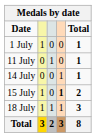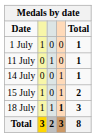(61, 92) bold -> (61, 92) normal
(61, 108) normal -> (61, 108) bold
